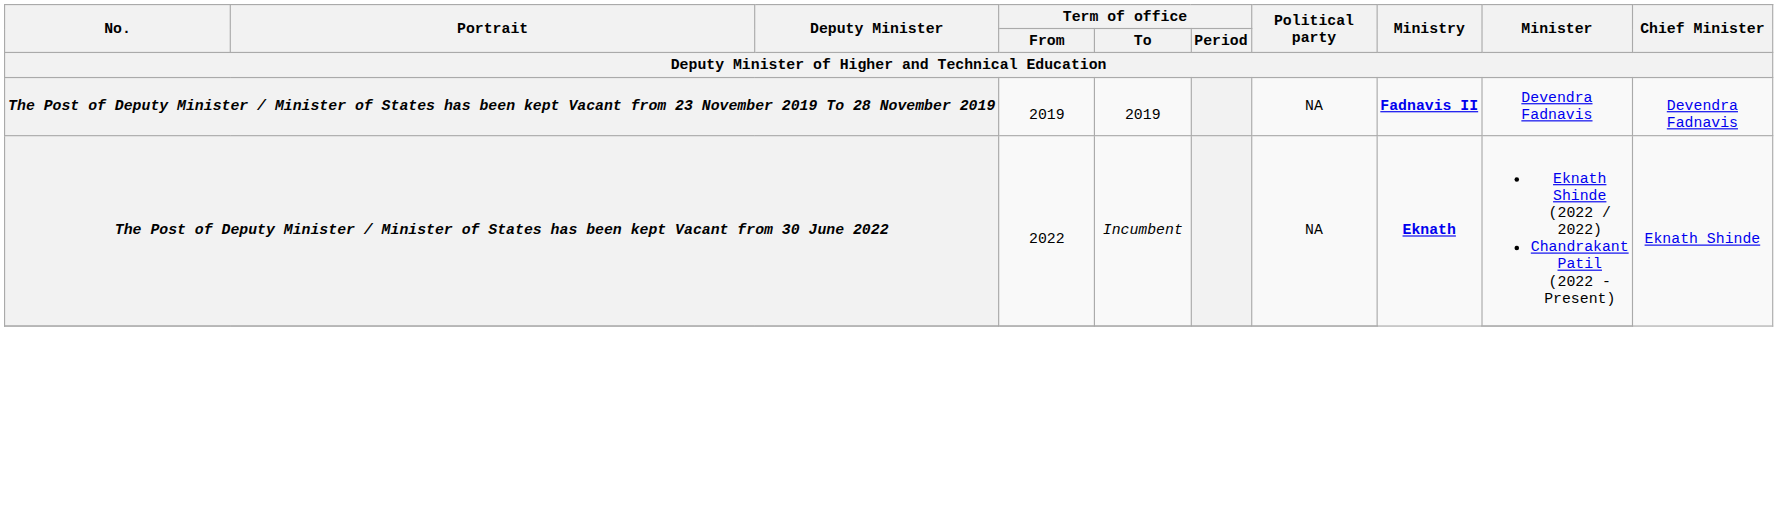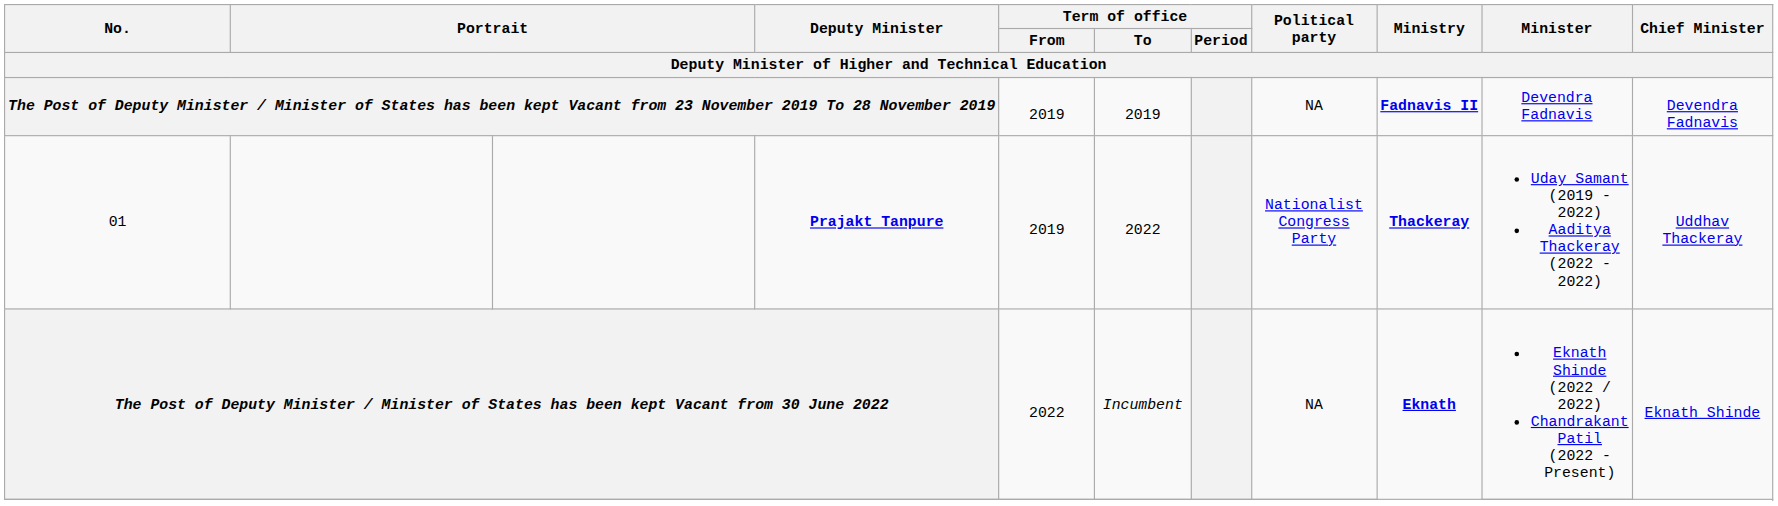+ row: (118, 222)
